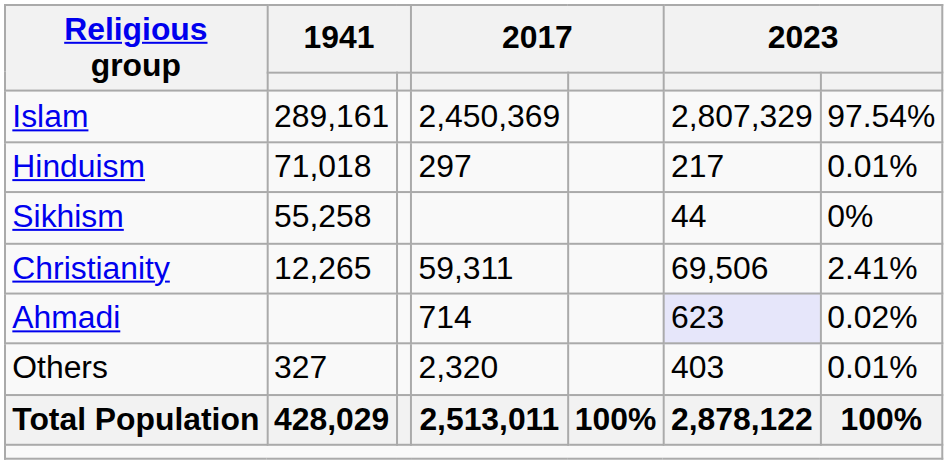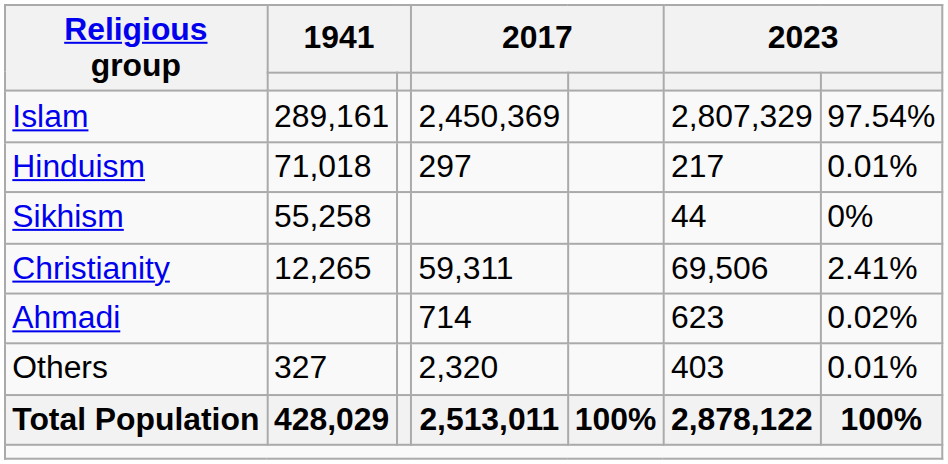(698, 318) lavender background -> (698, 318) no background
